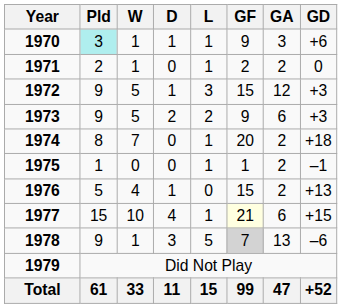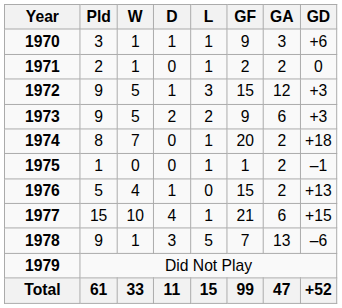(99, 41) paleturquoise background -> (99, 41) no background
(245, 215) lightyellow background -> (245, 215) no background
(245, 240) lightgrey background -> (245, 240) no background
